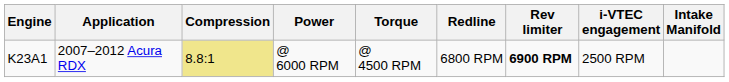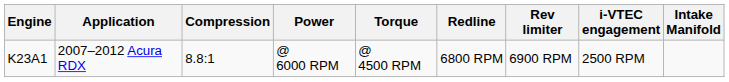(200, 58) khaki background -> (200, 58) no background
(541, 58) bold -> (541, 58) normal
